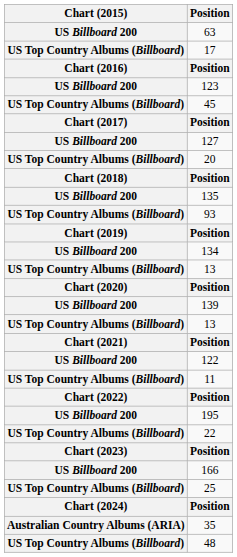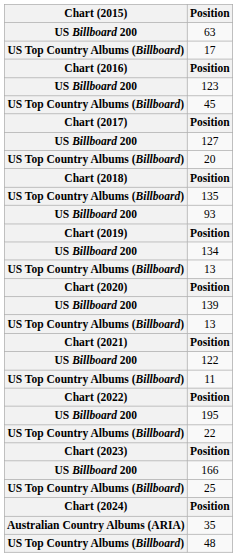(96, 196) US Billboard 200 -> (96, 196) US Top Country Albums (Billboard)
(96, 214) US Top Country Albums (Billboard) -> (96, 214) US Billboard 200
